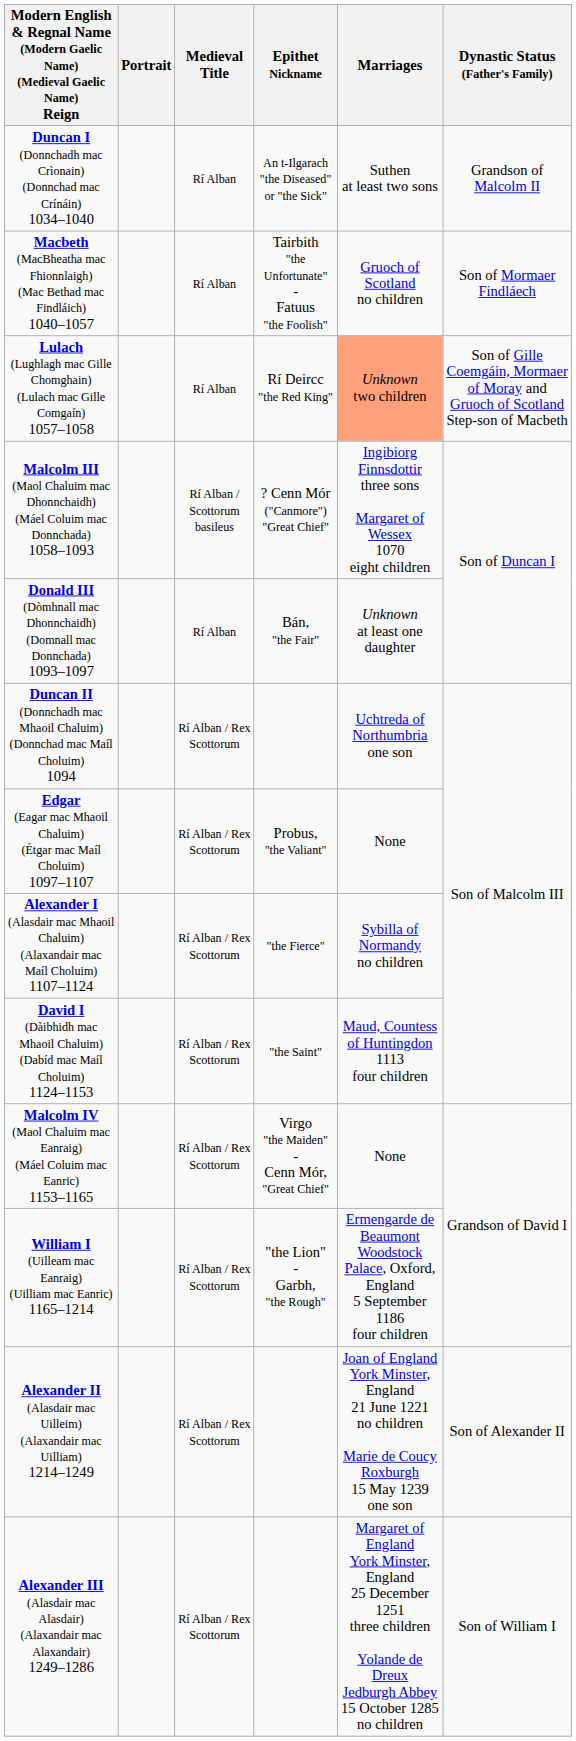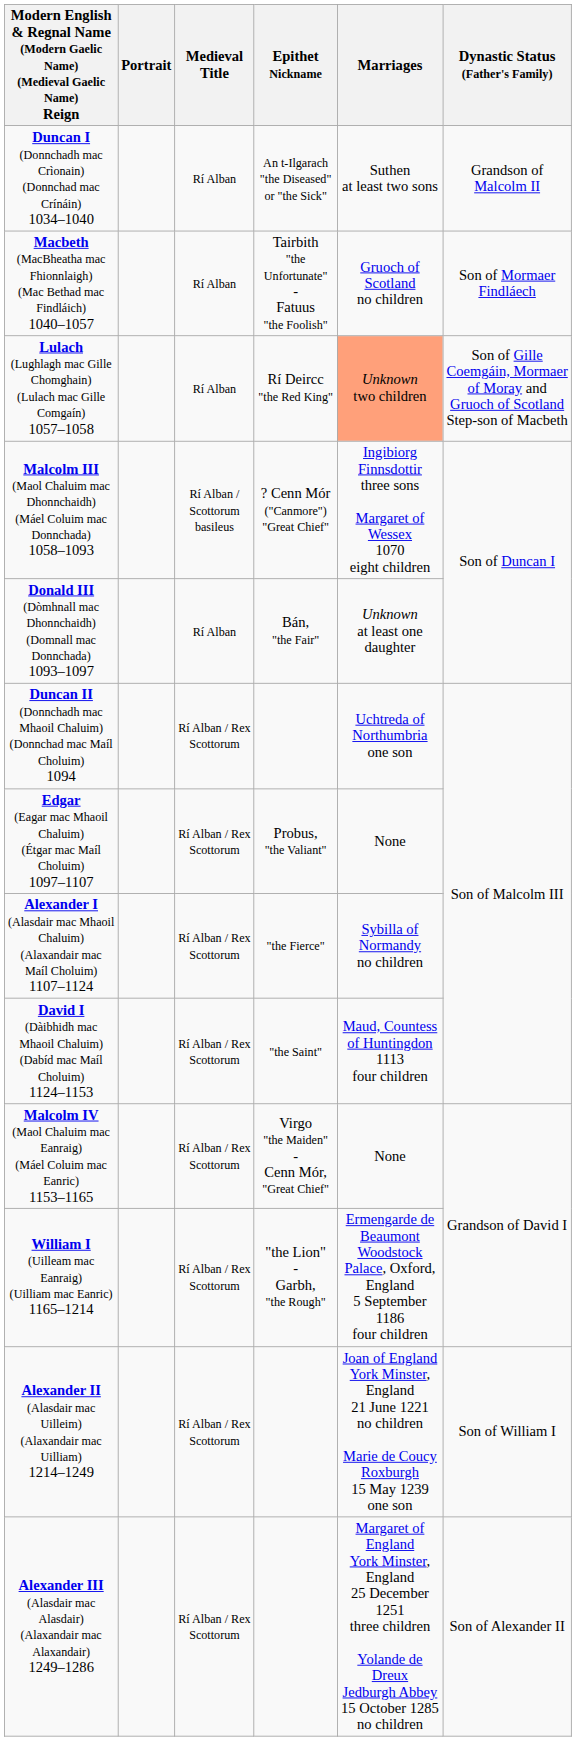(507, 1431) Son of Alexander II -> (507, 1431) Son of William I
(507, 1626) Son of William I -> (507, 1626) Son of Alexander II
